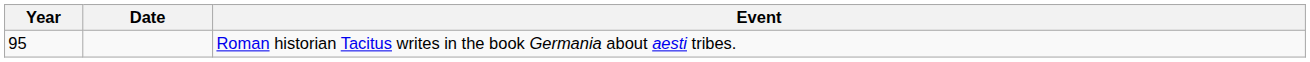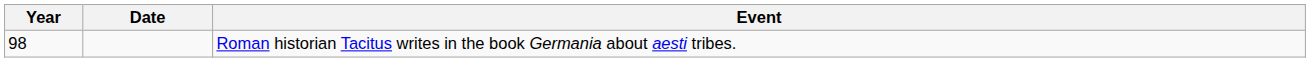(17, 43) 95 -> (17, 43) 98
